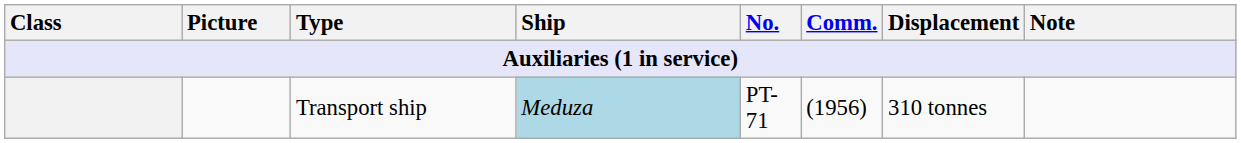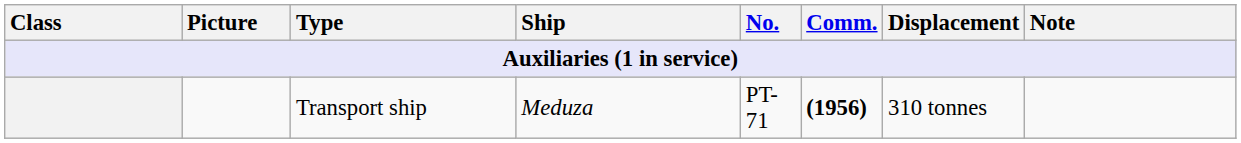(557, 107) lightblue background -> (557, 107) no background
(837, 107) normal -> (837, 107) bold
